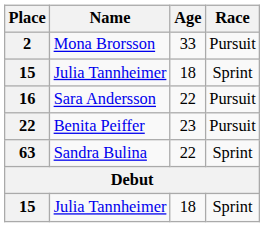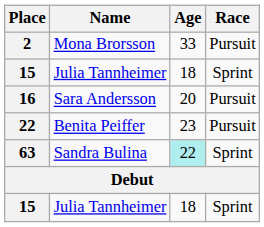(188, 99) 22 -> (188, 99) 20
(188, 153) no background -> (188, 153) paleturquoise background
